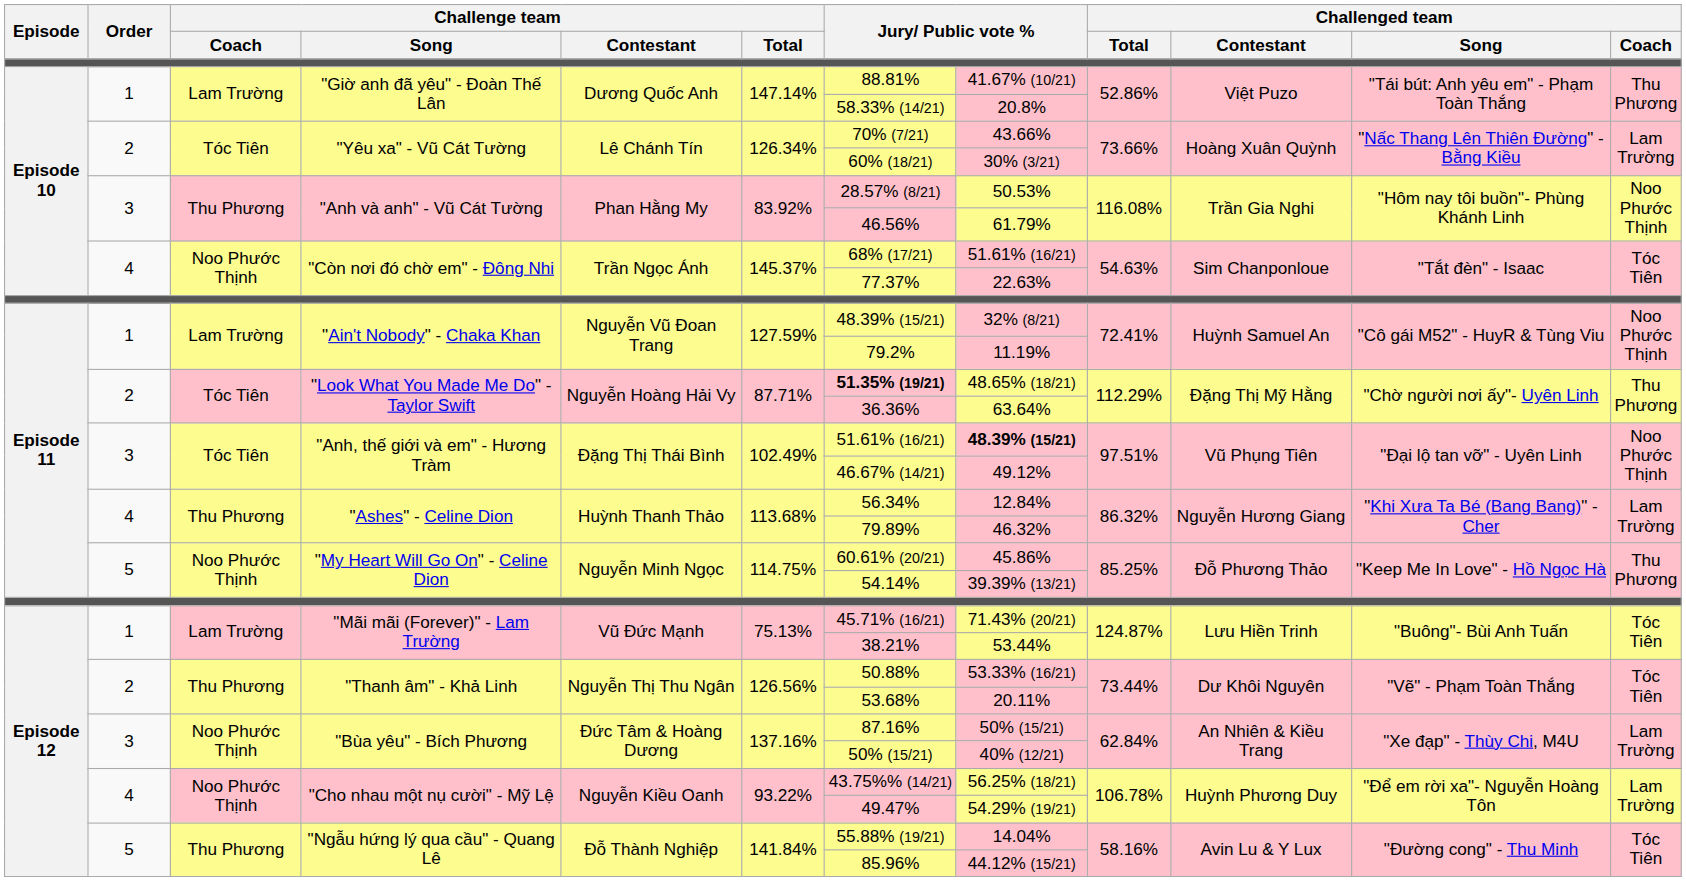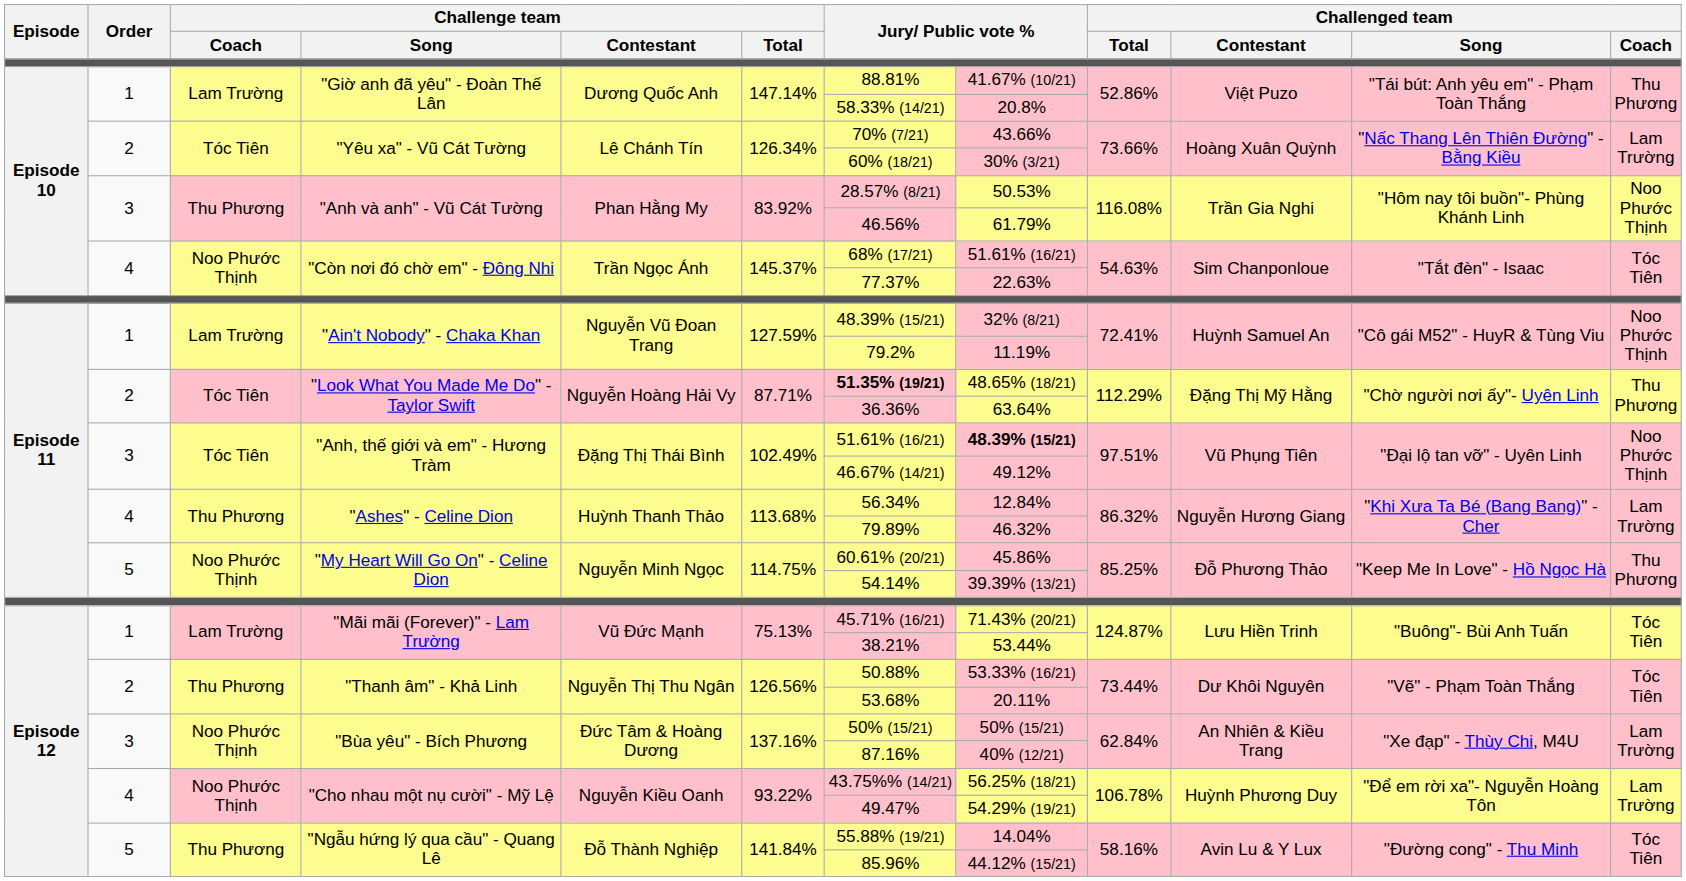(890, 727) 87.16% -> (890, 727) 50% (15/21)
(890, 754) 50% (15/21) -> (890, 754) 87.16%
